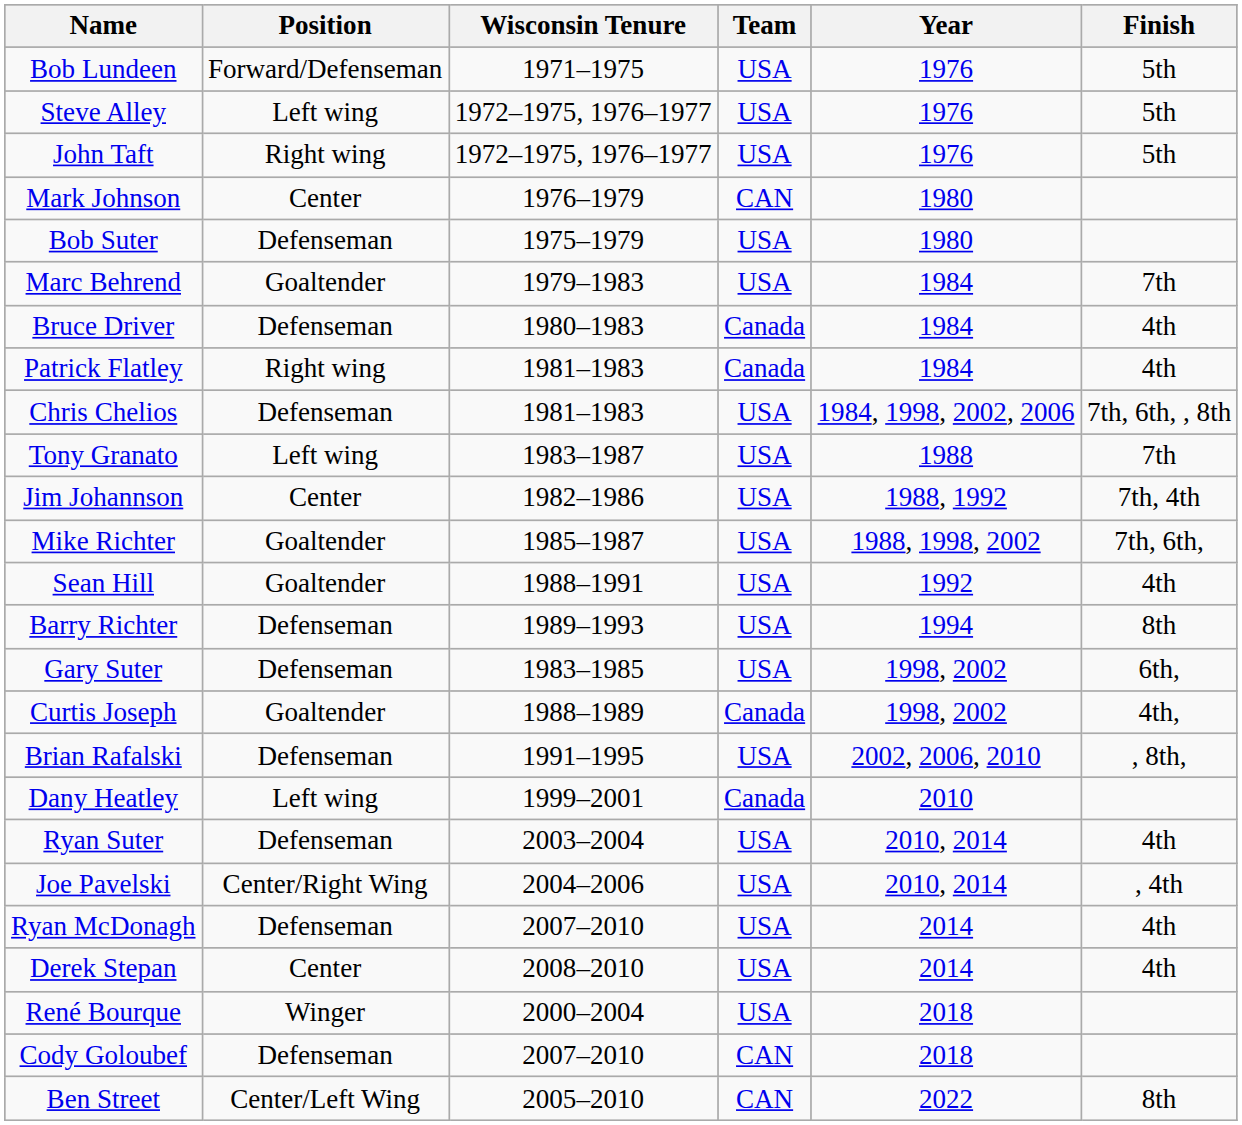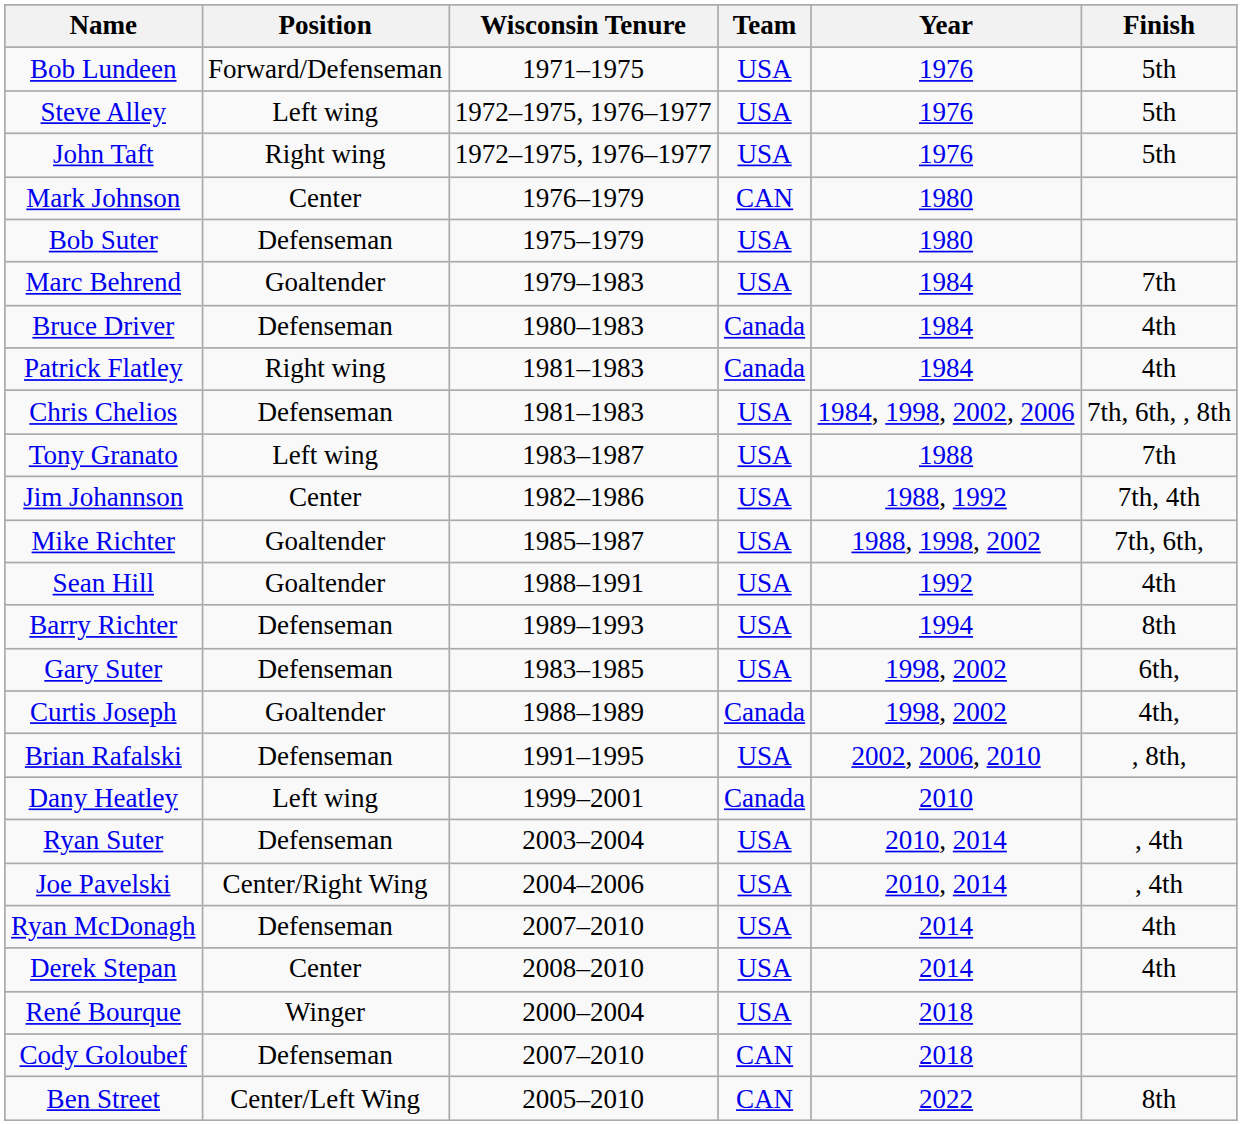(1159, 840) 4th -> (1159, 840) , 4th
